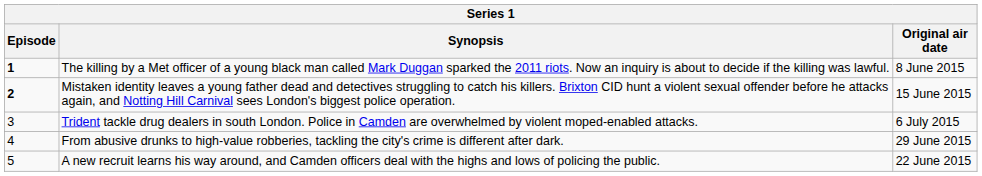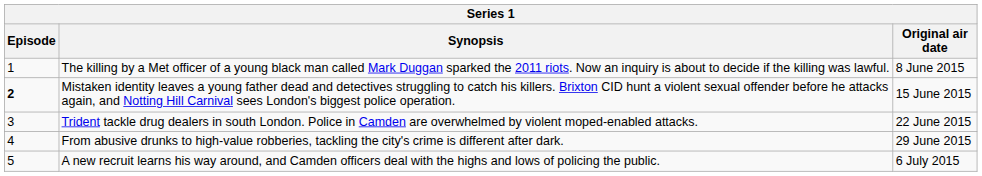(11, 68) bold -> (11, 68) normal
(928, 121) 6 July 2015 -> (933, 121) 22 June 2015
(933, 161) 22 June 2015 -> (928, 161) 6 July 2015
